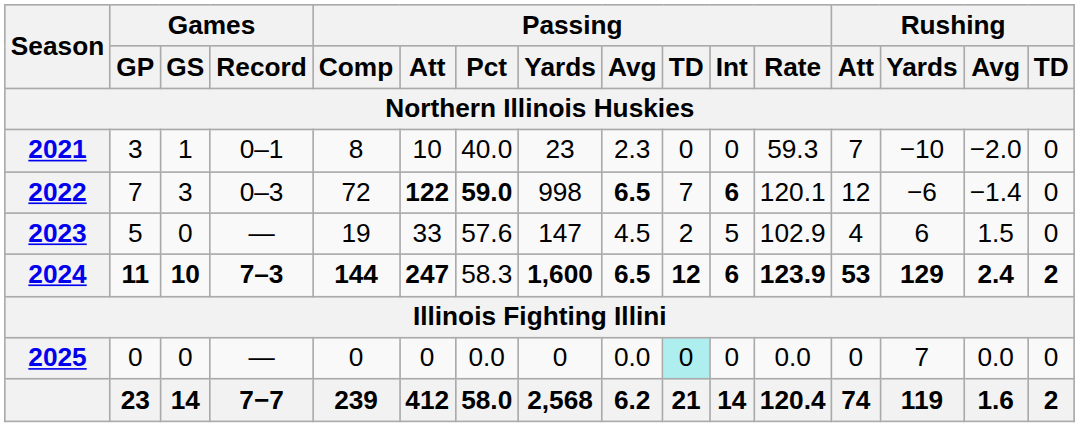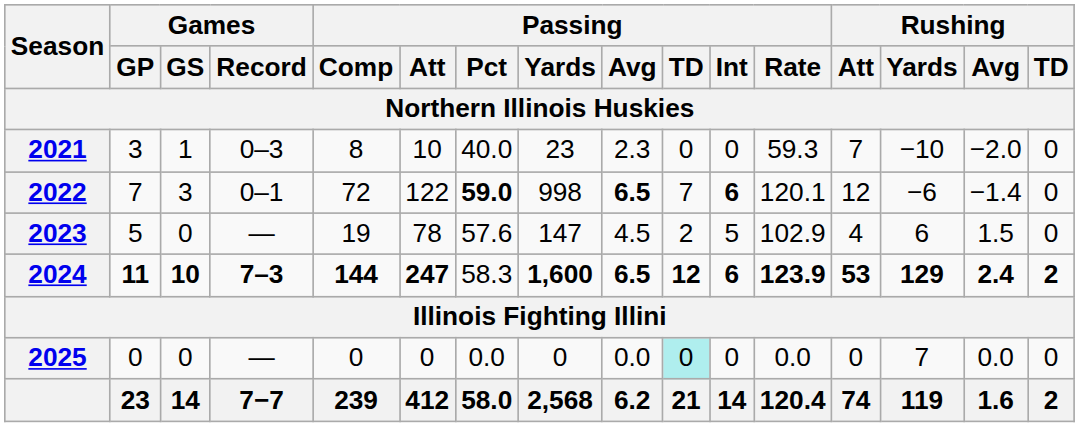(262, 150) 0–1 -> (262, 150) 0–3
(262, 191) 0–3 -> (262, 191) 0–1
(427, 191) bold -> (427, 191) normal
(427, 233) 33 -> (427, 233) 78
